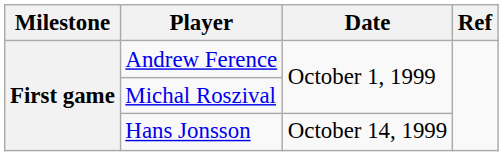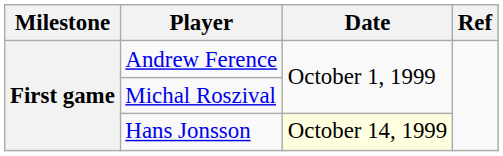(367, 131) no background -> (367, 131) lightyellow background
